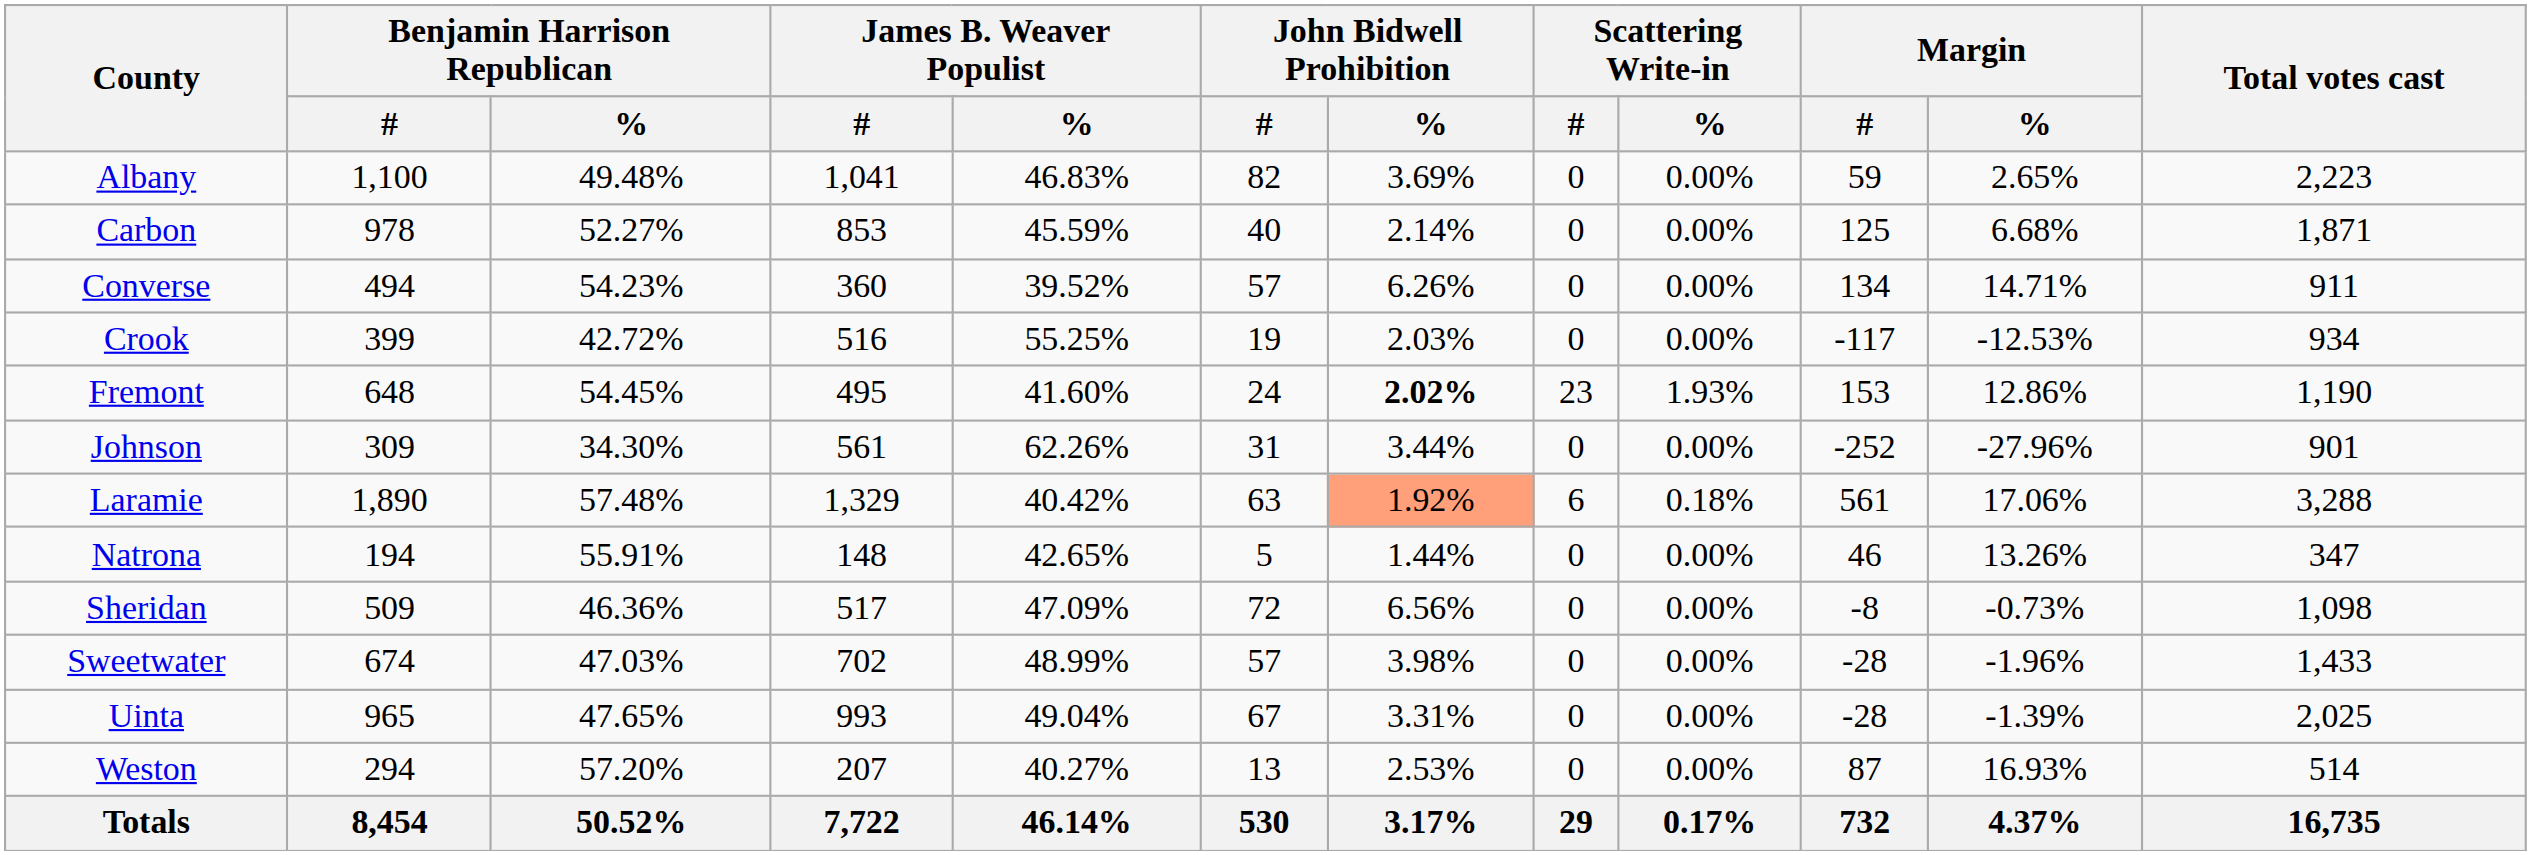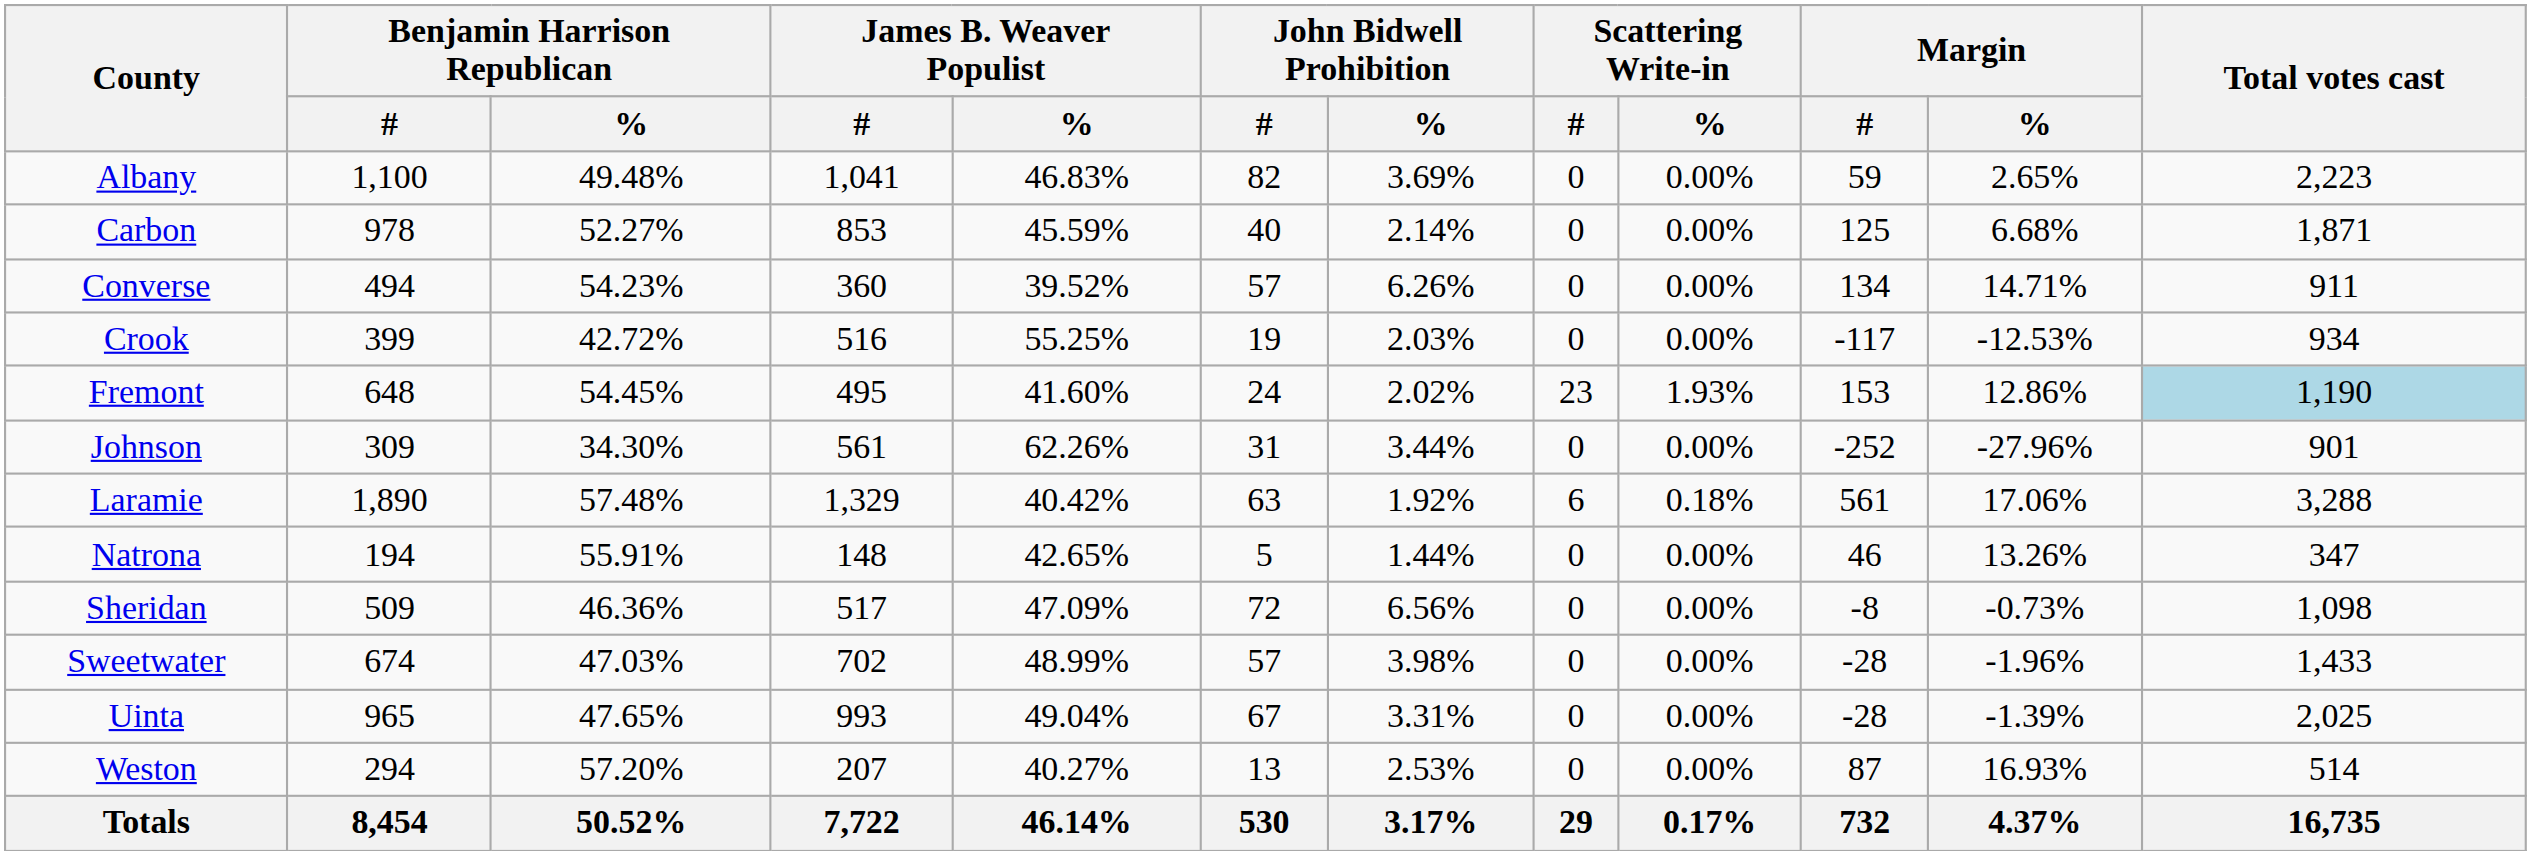(1431, 392) bold -> (1431, 392) normal
(2334, 392) no background -> (2334, 392) lightblue background
(1431, 499) lightsalmon background -> (1431, 499) no background
